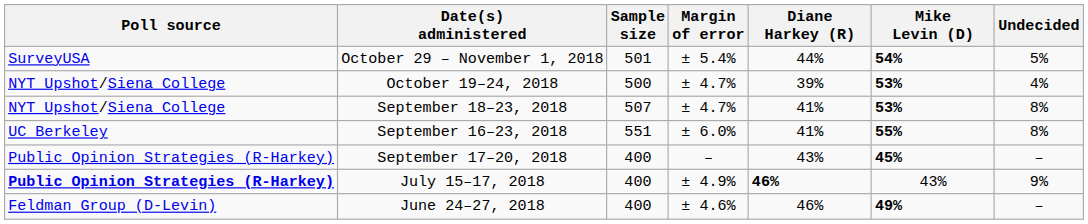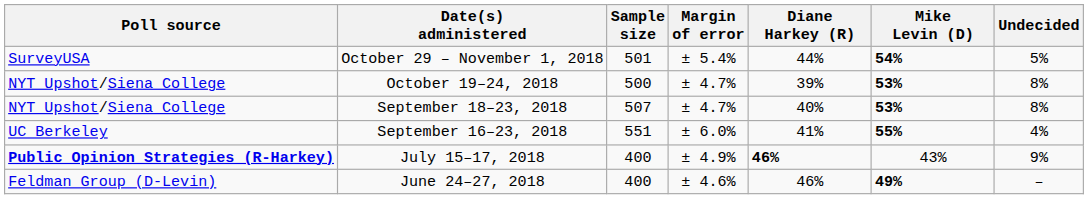(1039, 83) 4% -> (1039, 83) 8%
(810, 108) 41% -> (810, 108) 40%
(1039, 133) 8% -> (1039, 133) 4%
- row: (472, 157)
